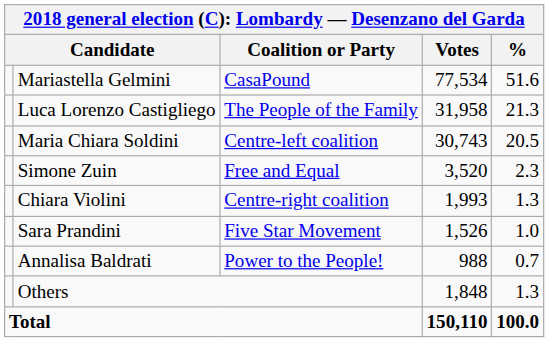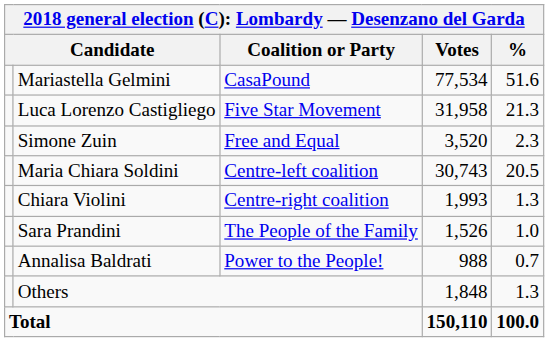(321, 110) The People of the Family -> (303, 110) Five Star Movement
rows swapped: (98, 140) <-> (67, 170)
(303, 230) Five Star Movement -> (321, 230) The People of the Family
